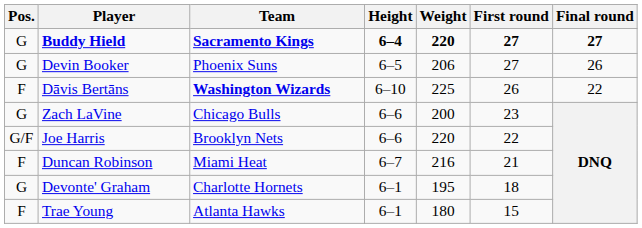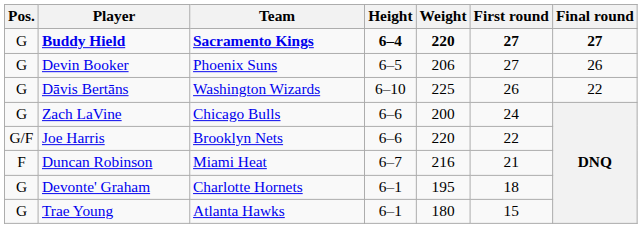(21, 89) F -> (21, 89) G
(262, 89) bold -> (257, 89) normal
(511, 114) 23 -> (511, 114) 24
(21, 211) F -> (21, 211) G
